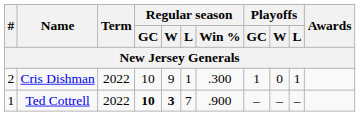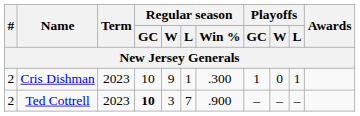(116, 79) 2022 -> (116, 79) 2023
(11, 100) 1 -> (11, 100) 2
(116, 100) 2022 -> (116, 100) 2023
(171, 100) bold -> (171, 100) normal
